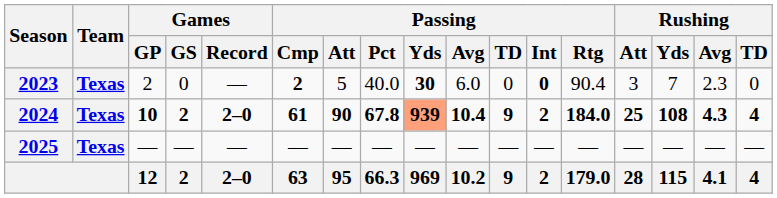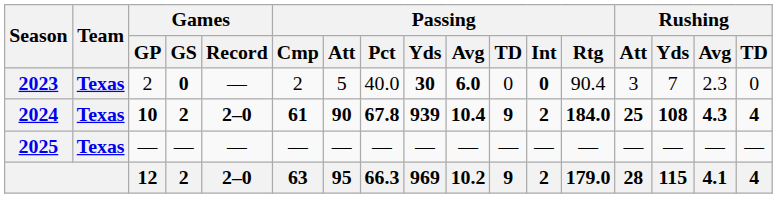(184, 83) normal -> (184, 83) bold
(298, 83) bold -> (298, 83) normal
(468, 83) normal -> (468, 83) bold
(425, 114) lightsalmon background -> (425, 114) no background
